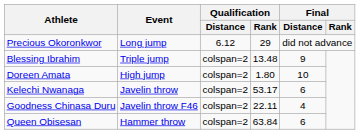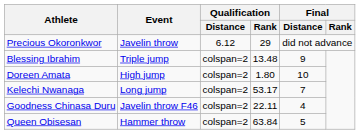(143, 43) Long jump -> (149, 43) Javelin throw
(149, 90) Javelin throw -> (143, 90) Long jump
(303, 90) 6 -> (303, 90) 7
(303, 122) 6 -> (303, 122) 5
